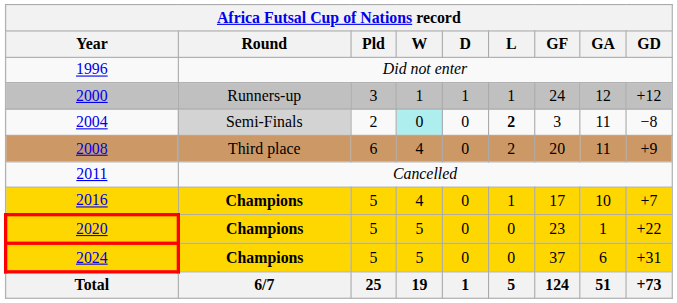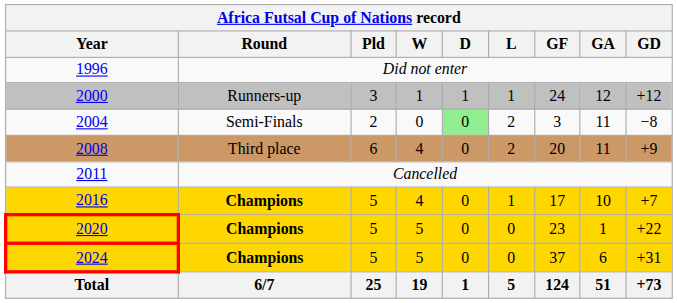(264, 122) lightgrey background -> (264, 122) no background
(419, 122) paleturquoise background -> (419, 122) no background
(465, 122) no background -> (465, 122) lightgreen background
(511, 122) bold -> (511, 122) normal
